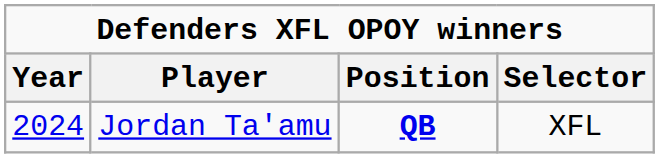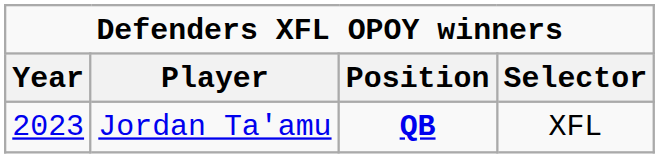(48, 127) 2024 -> (48, 127) 2023
